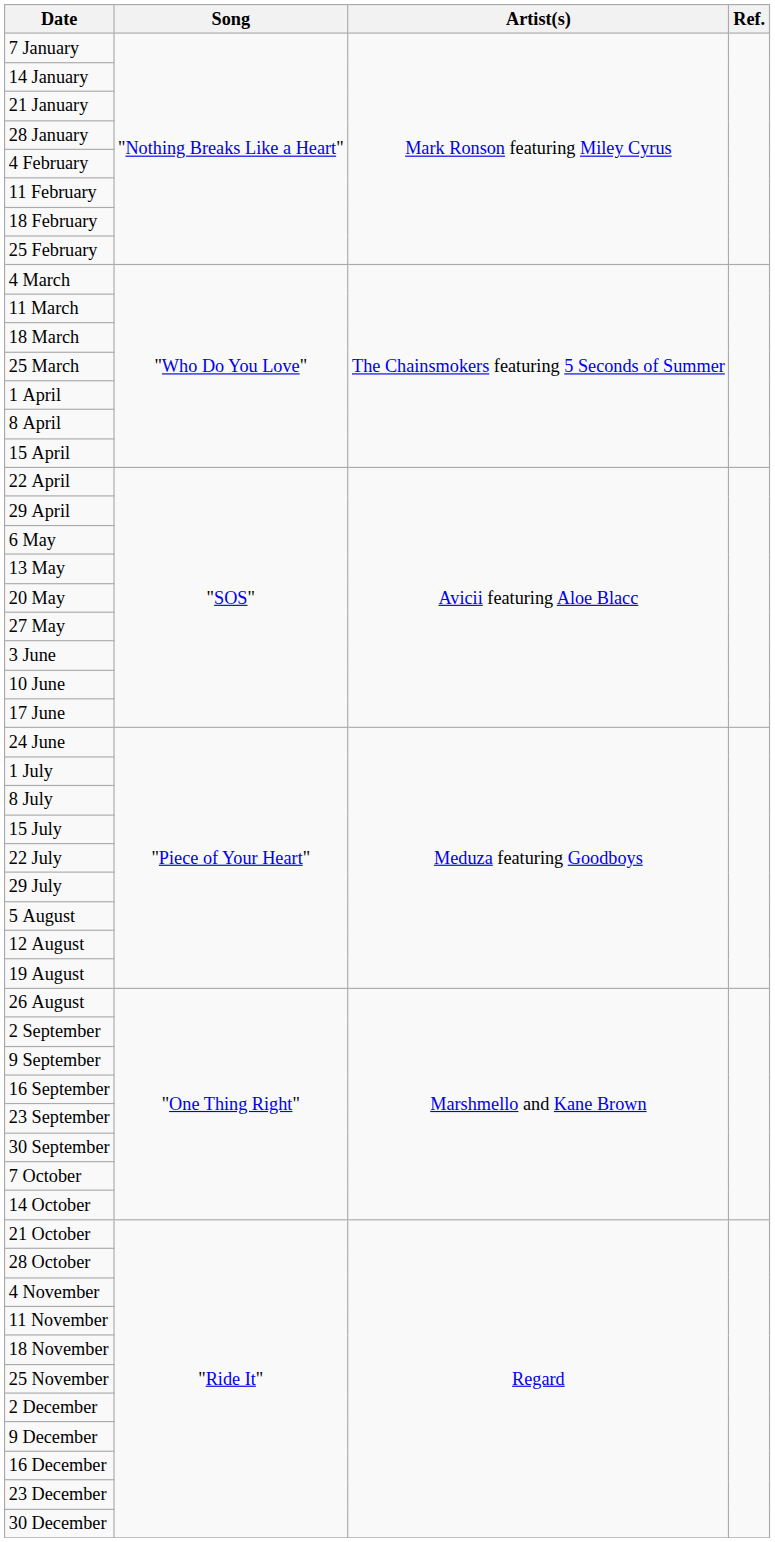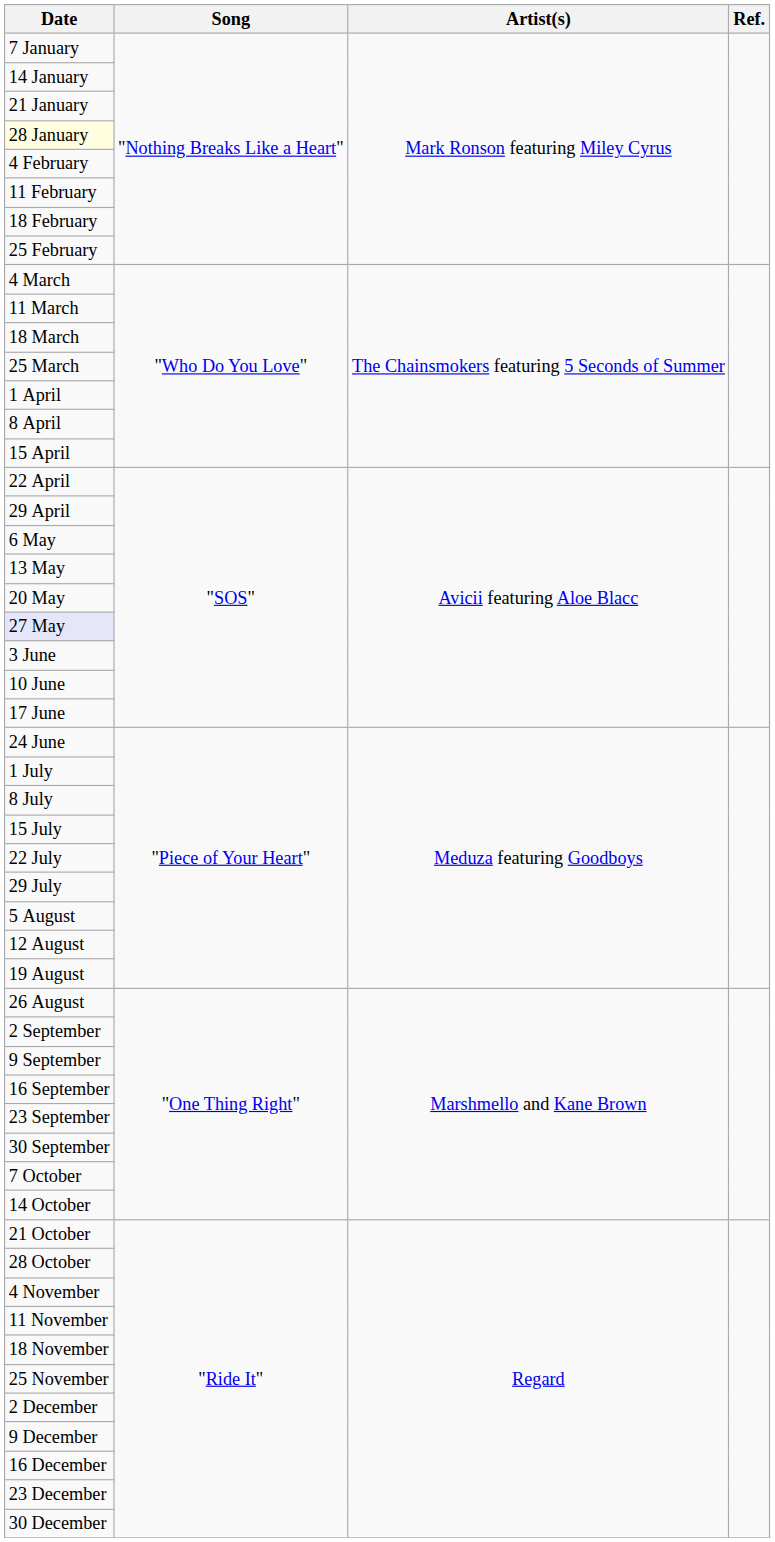(49, 134) no background -> (49, 134) lightyellow background
(37, 626) no background -> (37, 626) lavender background
